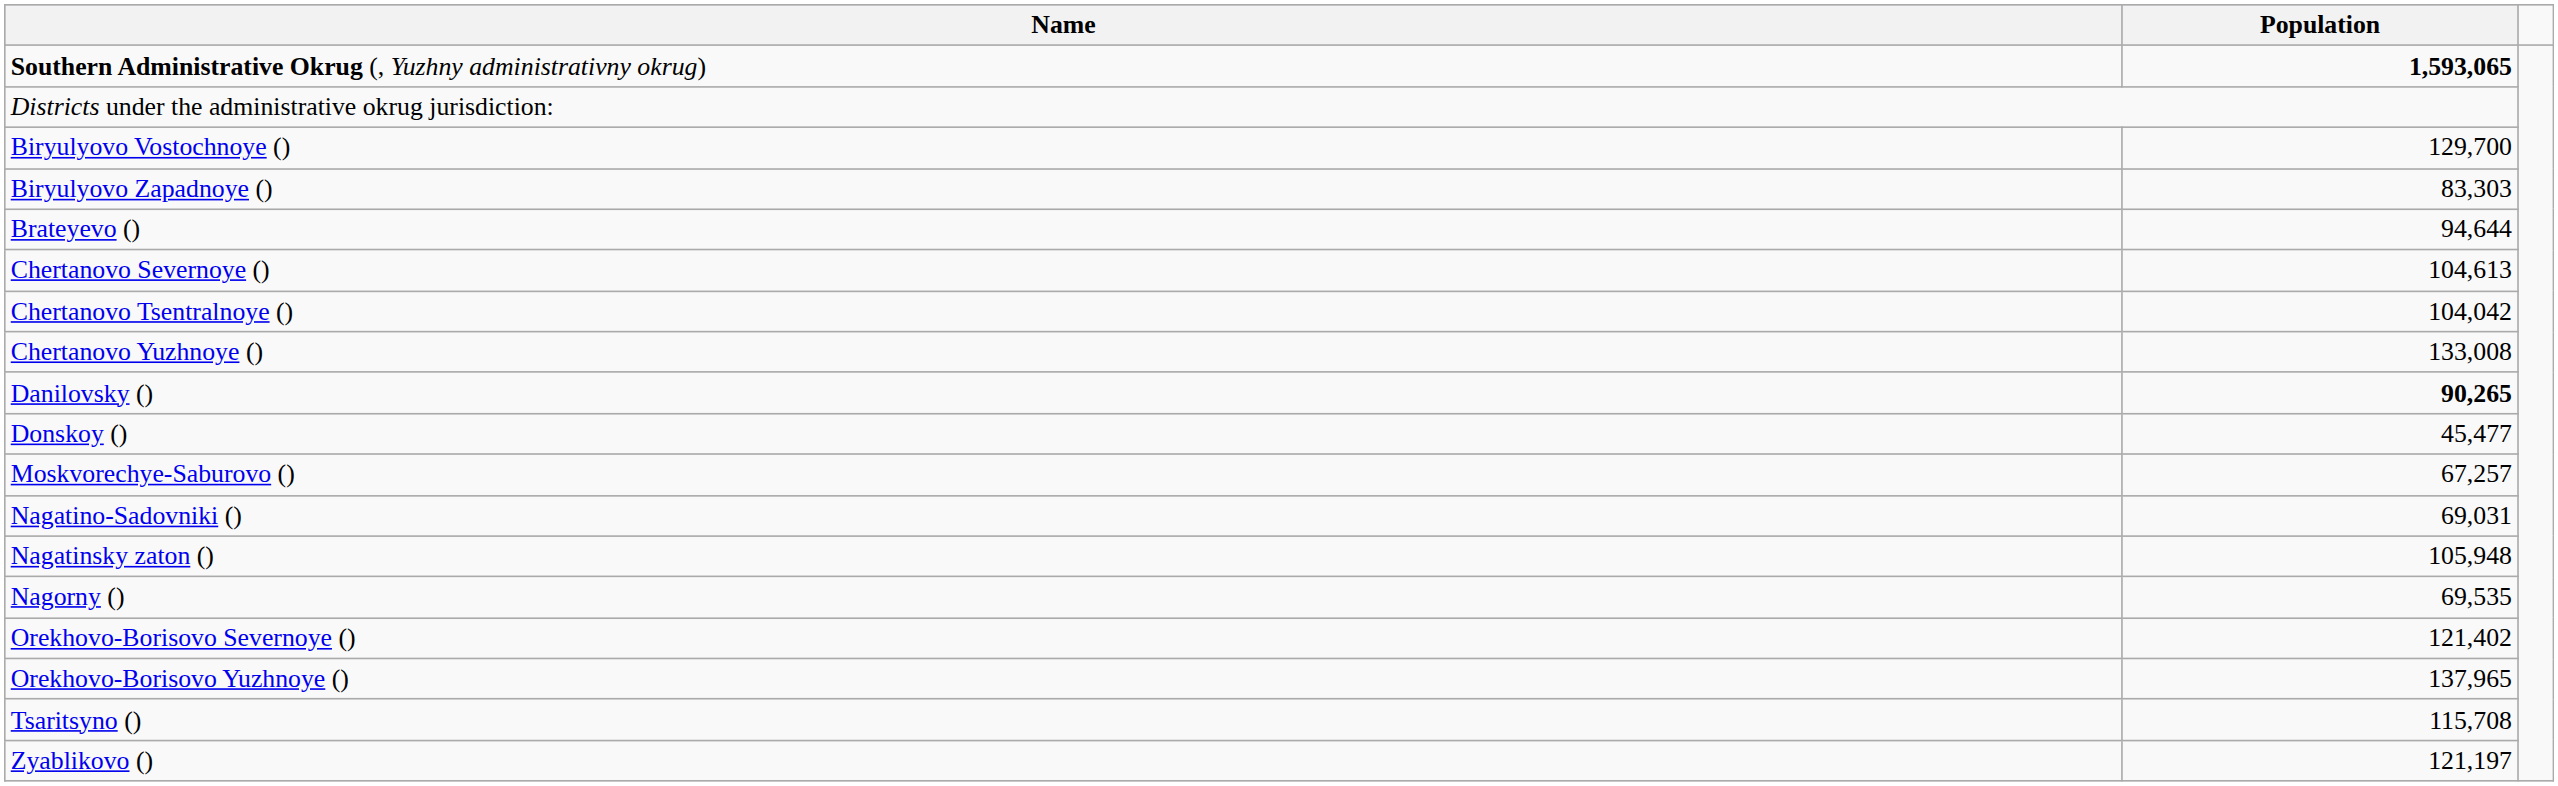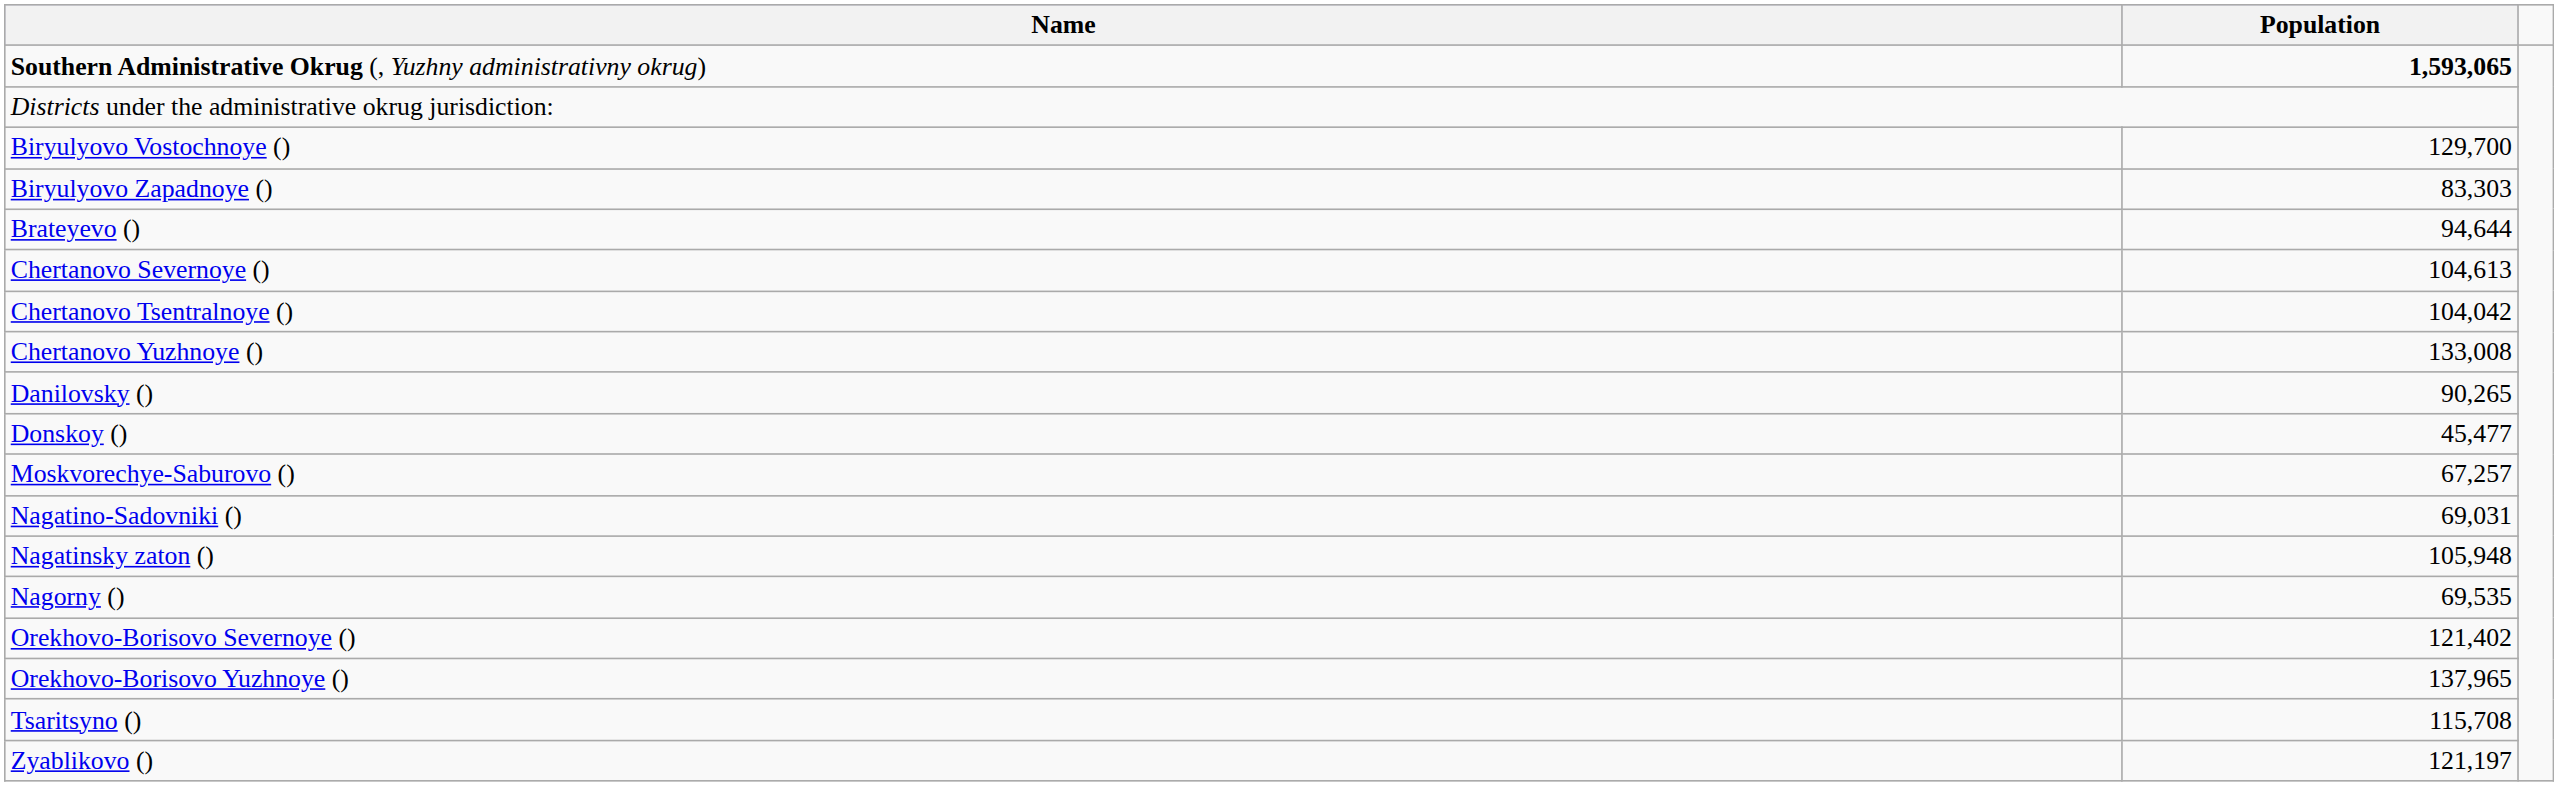(2477, 392) bold -> (2477, 392) normal
